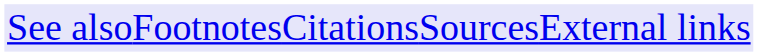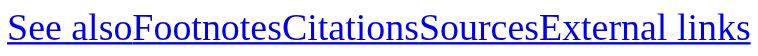(379, 27) lavender background -> (379, 27) no background
